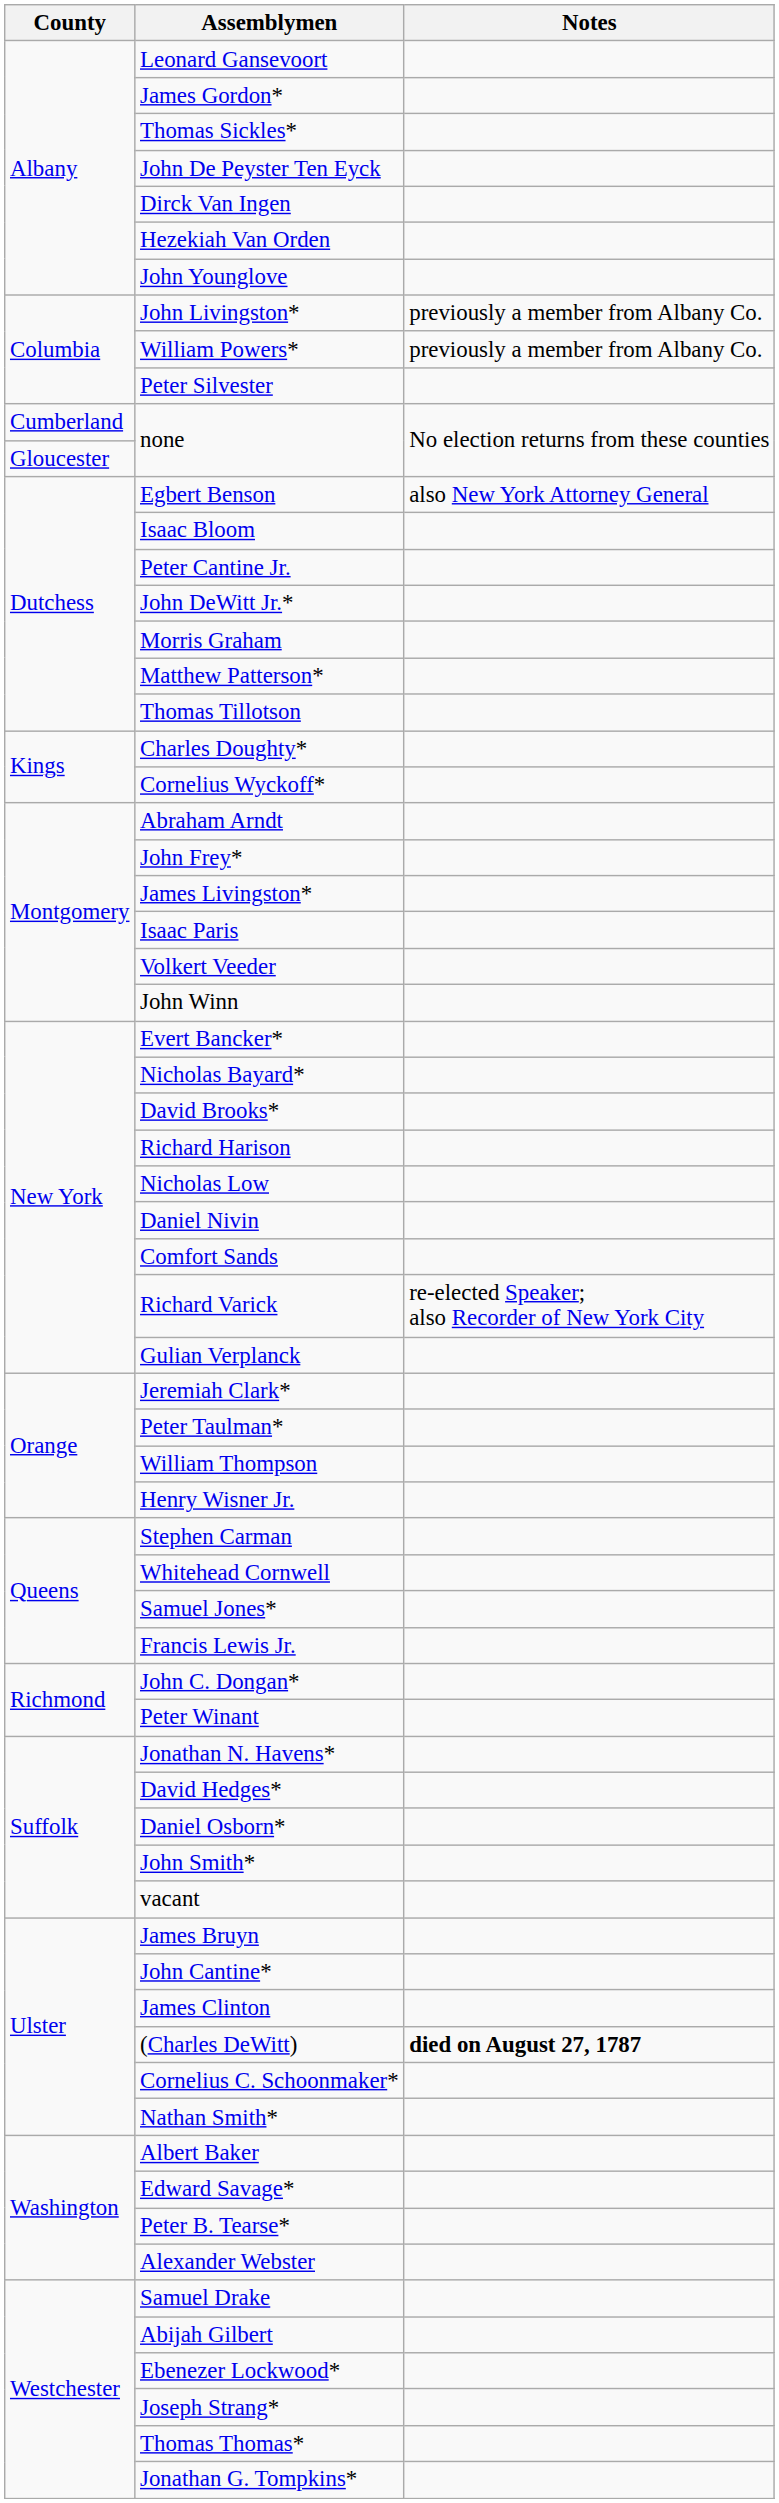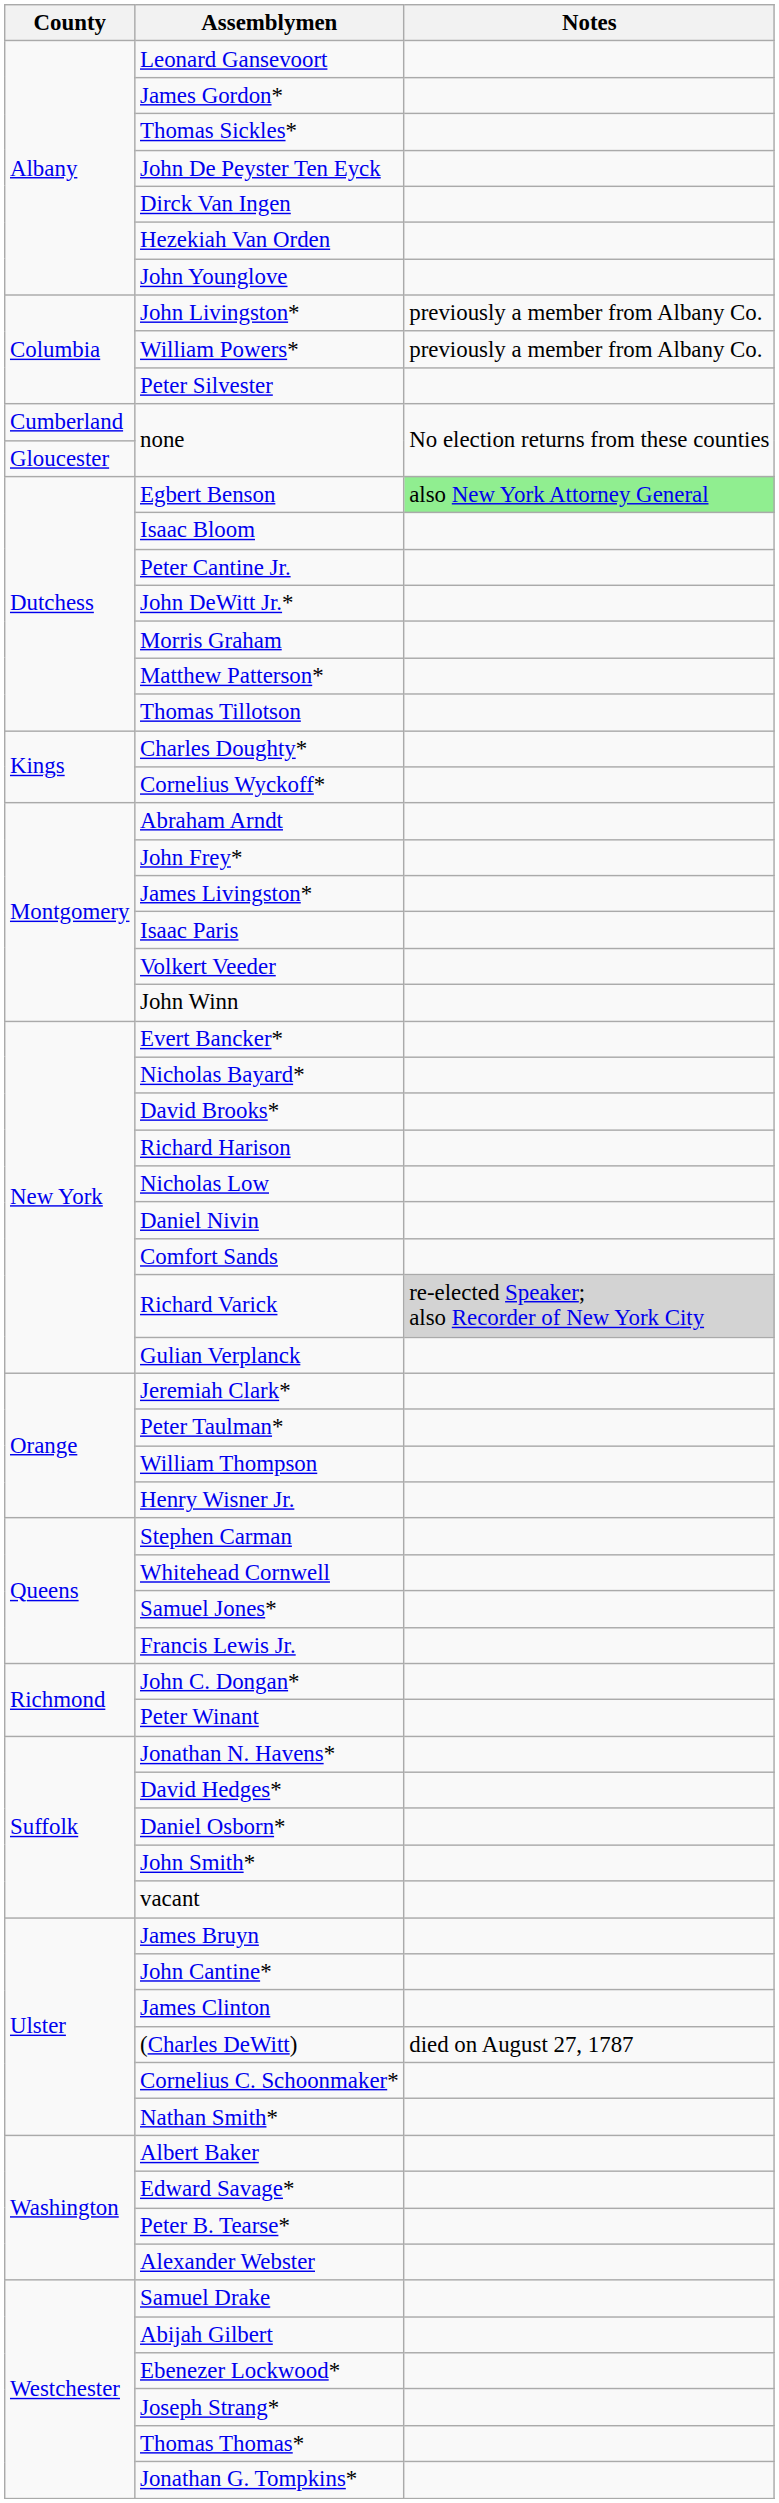(559, 494) no background -> (559, 494) lightgreen background
(557, 1305) no background -> (557, 1305) lightgrey background
(525, 2044) bold -> (521, 2044) normal
